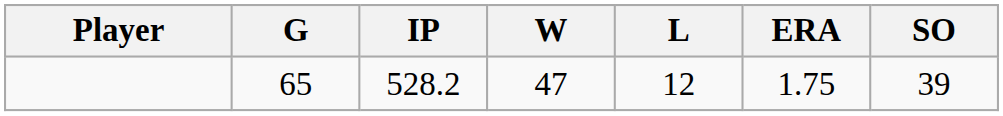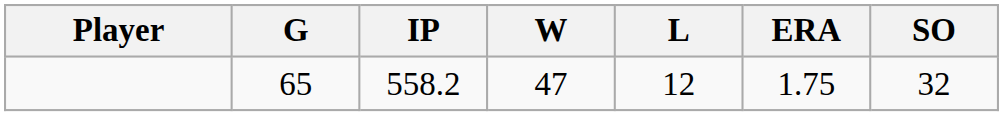(423, 82) 528.2 -> (423, 82) 558.2
(934, 82) 39 -> (934, 82) 32
